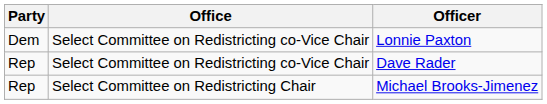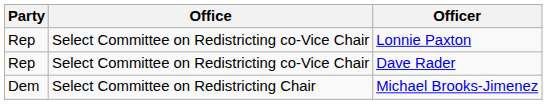(24, 39) Dem -> (22, 39) Rep
(22, 87) Rep -> (24, 87) Dem
